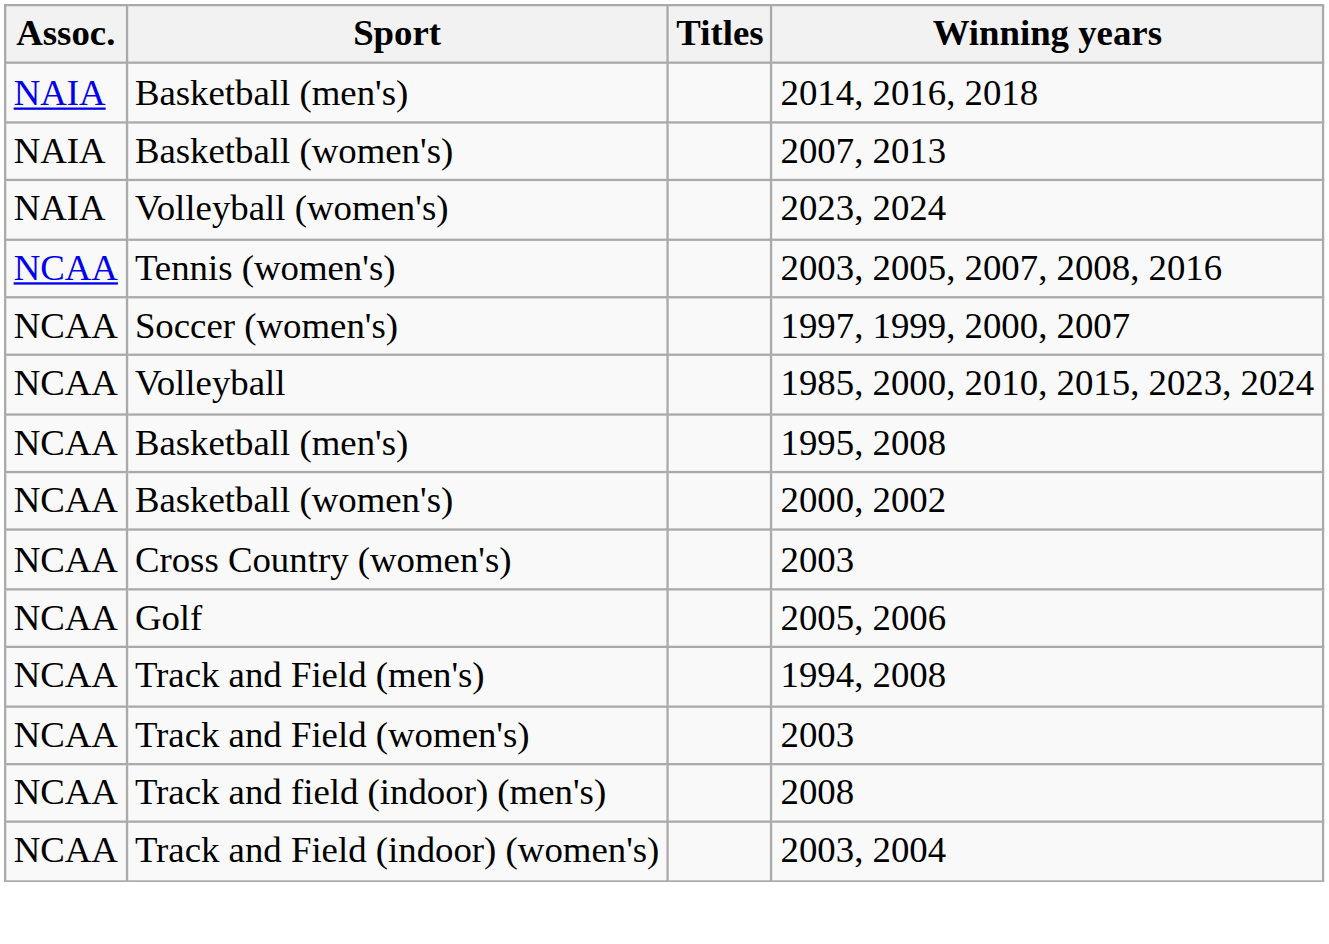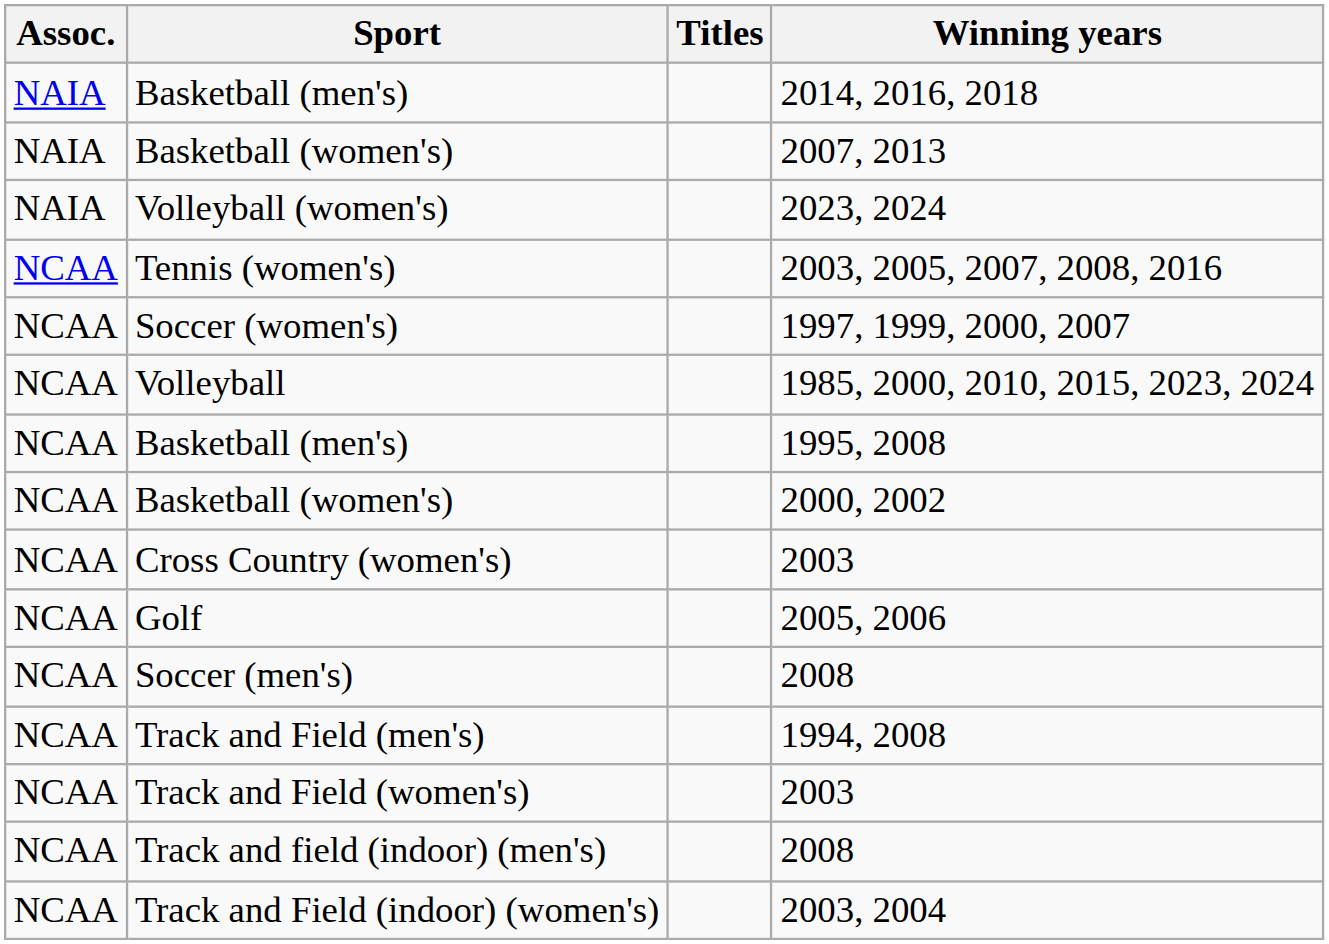+ row: (244, 675)
